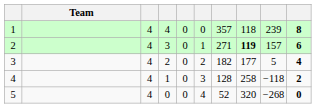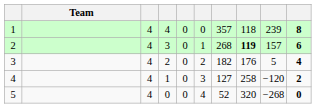(224, 45) 271 -> (224, 45) 268
(248, 62) 177 -> (248, 62) 176
(224, 78) 128 -> (224, 78) 127
(274, 78) −118 -> (274, 78) −120
